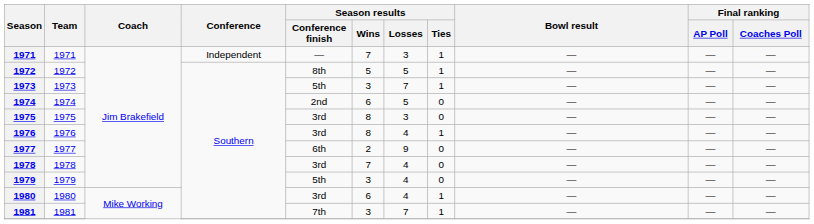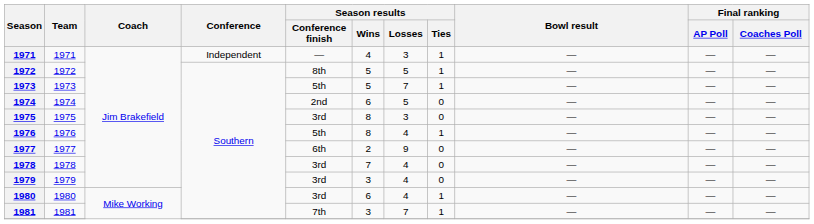(368, 55) 7 -> (368, 55) 4
(368, 86) 3 -> (368, 86) 5
(319, 133) 3rd -> (319, 133) 5th
(319, 180) 5th -> (319, 180) 3rd
